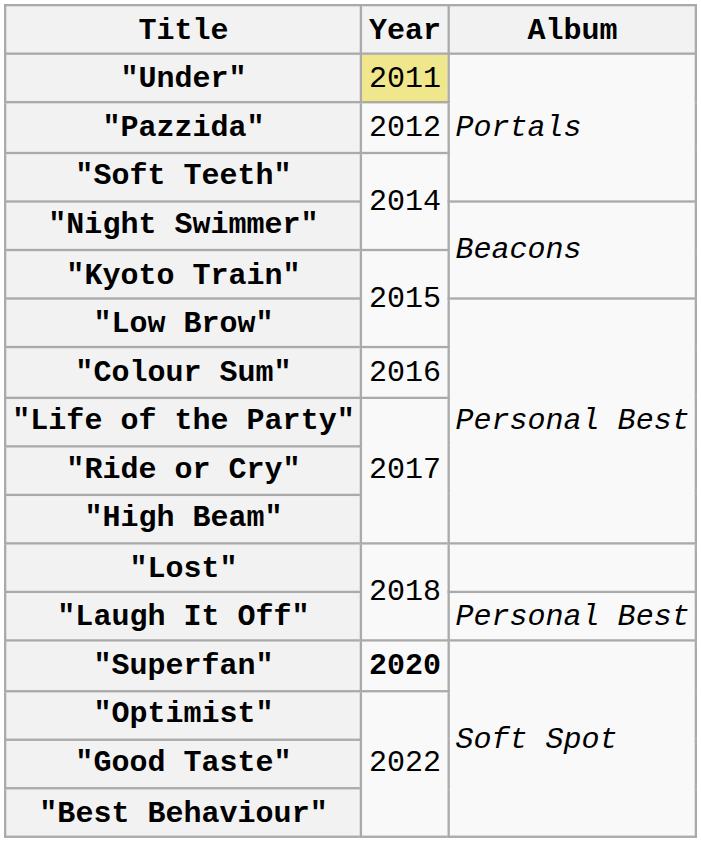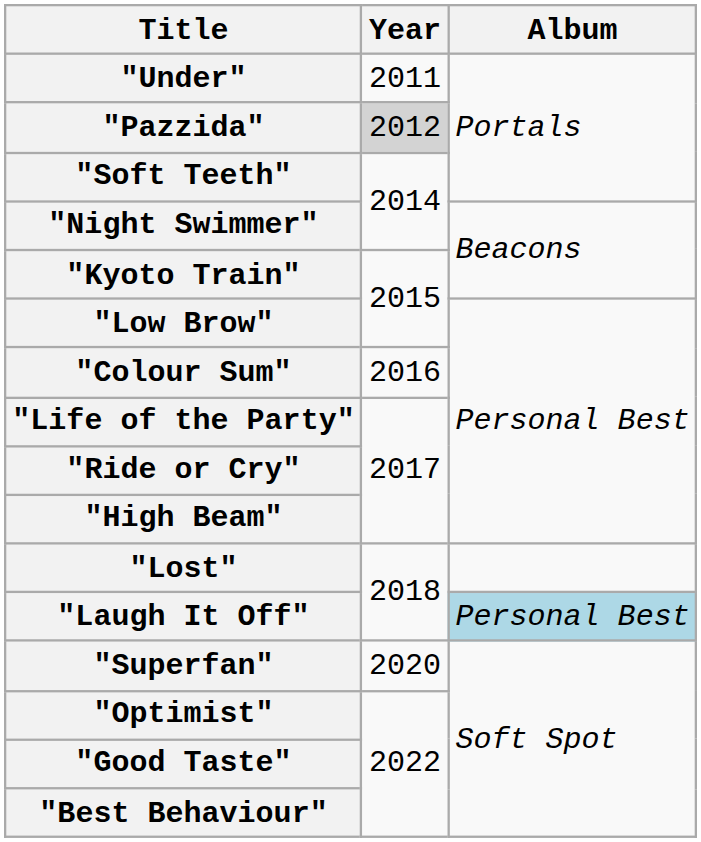(405, 79) khaki background -> (405, 79) no background
(405, 128) no background -> (405, 128) lightgrey background
(573, 617) no background -> (573, 617) lightblue background
(405, 666) bold -> (405, 666) normal
